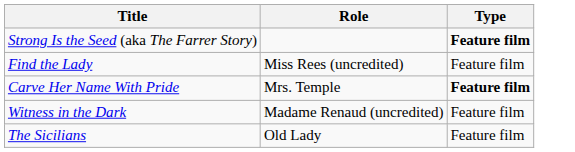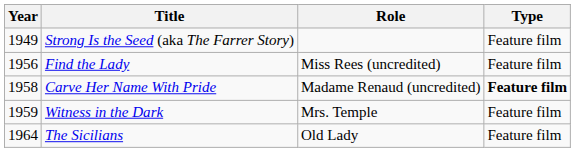+ column: (23, 16)
(490, 40) bold -> (524, 40) normal
(302, 87) Mrs. Temple -> (391, 87) Madame Renaud (uncredited)
(354, 111) Madame Renaud (uncredited) -> (339, 111) Mrs. Temple
